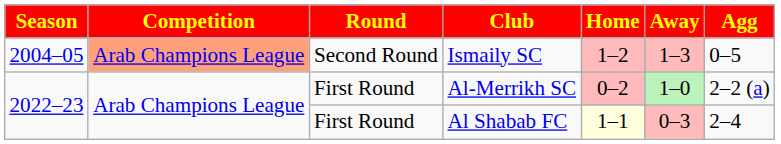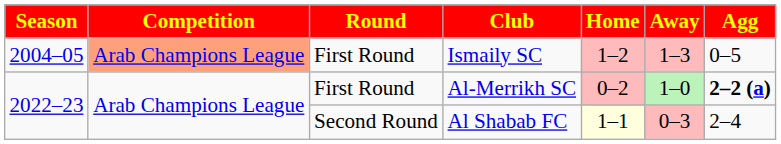(376, 54) Second Round -> (364, 54) First Round
(739, 88) normal -> (740, 88) bold
(364, 121) First Round -> (376, 121) Second Round
